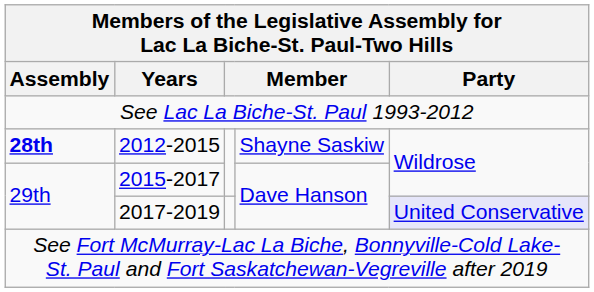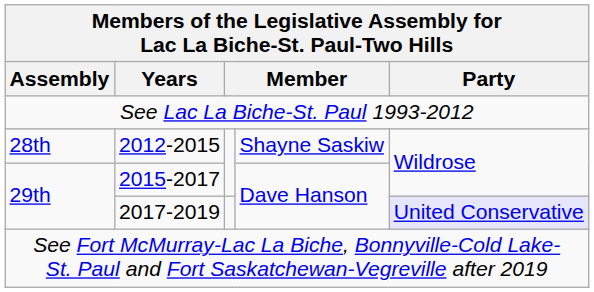(31, 145) bold -> (30, 145) normal
